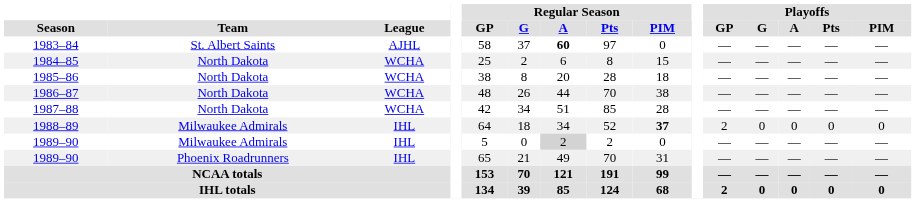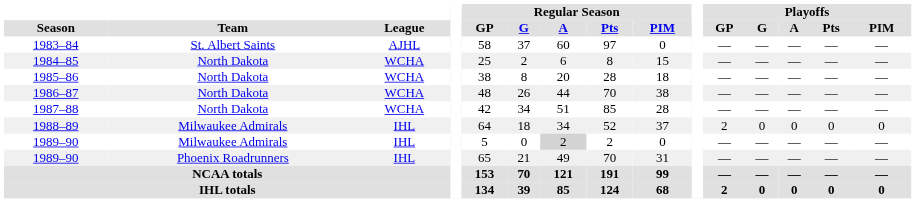(563, 44) bold -> (563, 44) normal
(662, 125) bold -> (662, 125) normal
